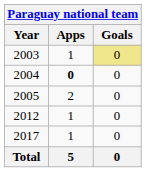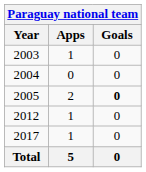(117, 55) khaki background -> (117, 55) no background
(71, 75) bold -> (71, 75) normal
(117, 95) normal -> (117, 95) bold
